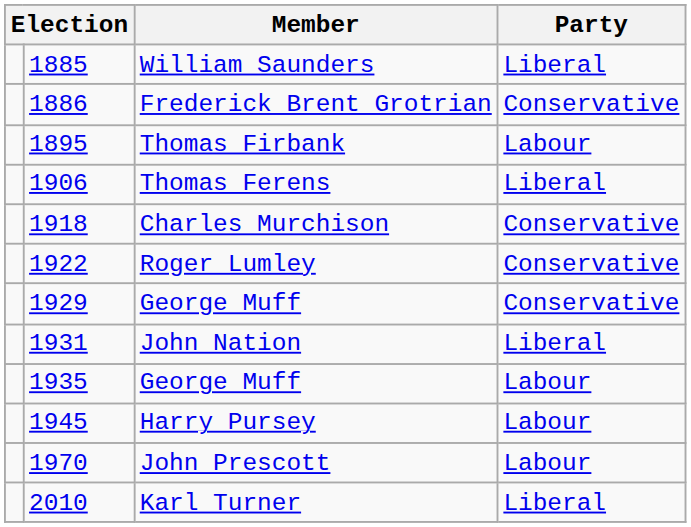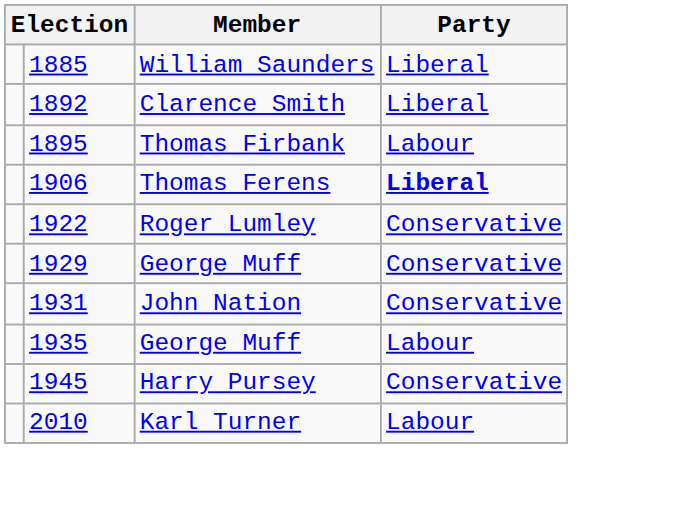- row: (58, 105)
+ row: (58, 105)
(555, 184) normal -> (437, 184) bold
- row: (58, 224)
(555, 344) Liberal -> (474, 304) Conservative
(547, 423) Labour -> (474, 383) Conservative
- row: (58, 463)
(555, 503) Liberal -> (430, 423) Labour
